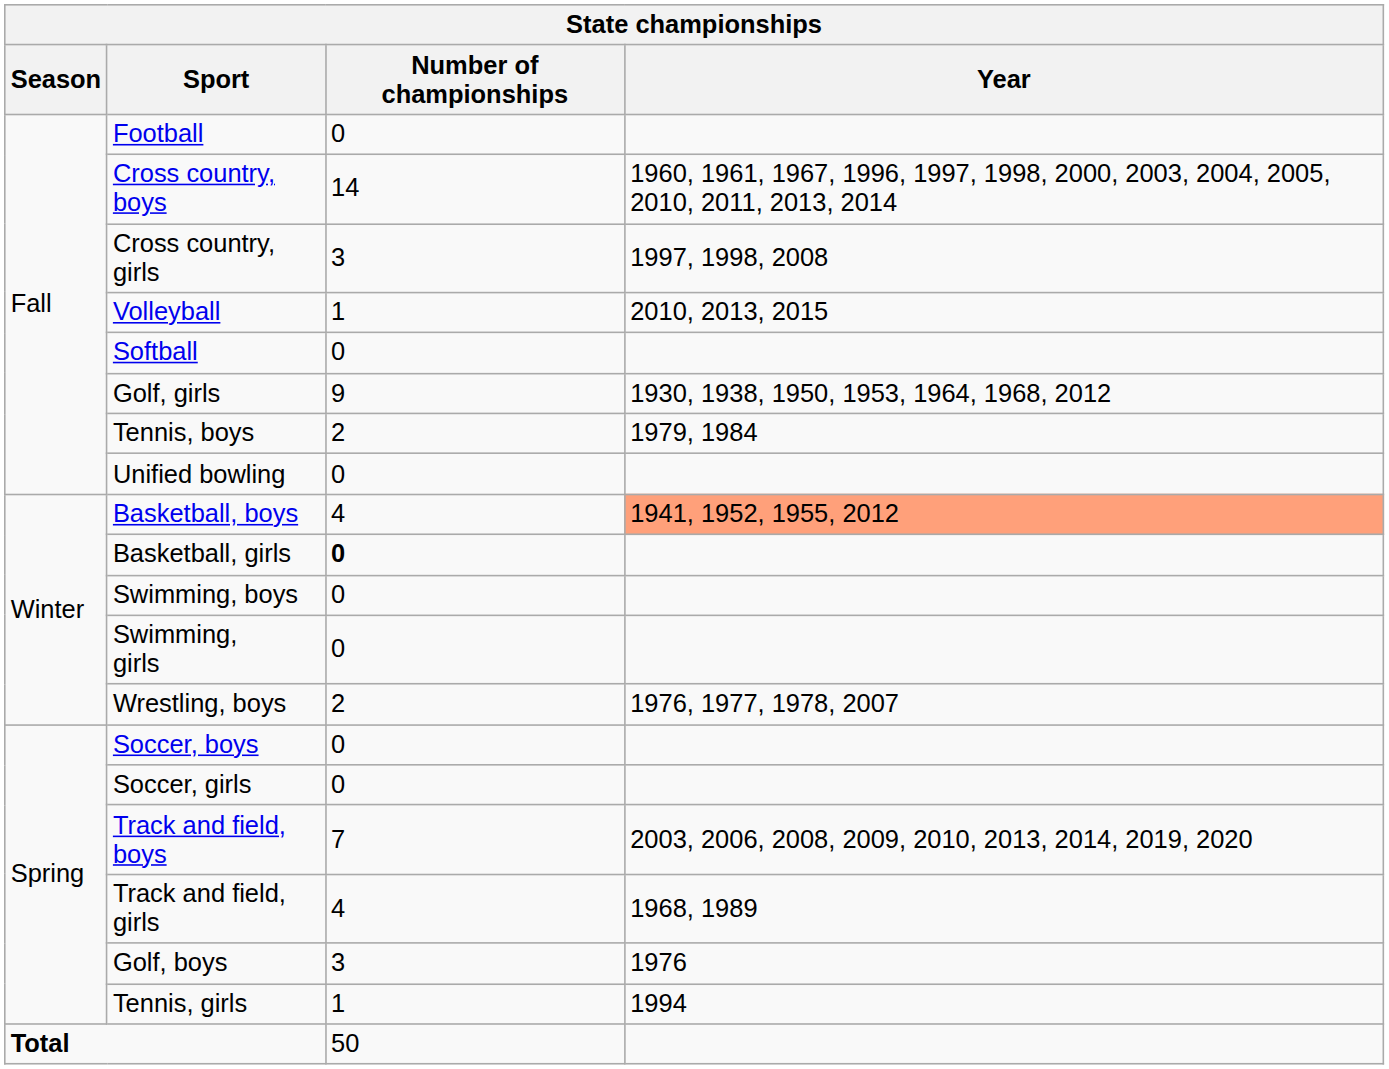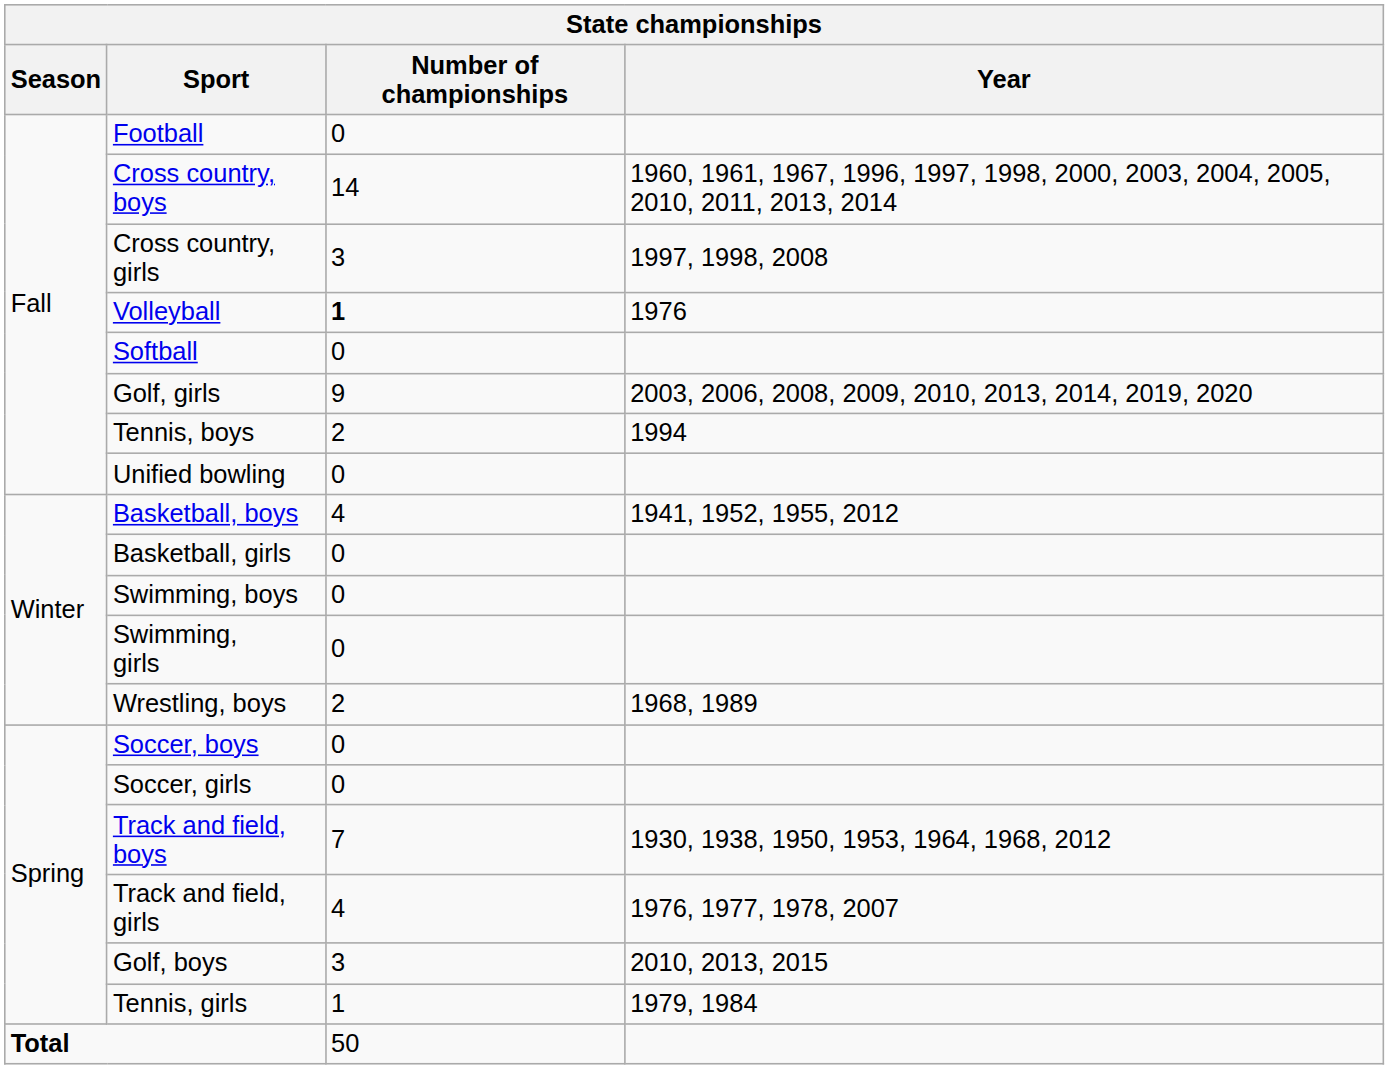(338, 312) normal -> (338, 312) bold
(729, 312) 2010, 2013, 2015 -> (659, 312) 1976
(871, 392) 1930, 1938, 1950, 1953, 1964, 1968, 2012 -> (941, 392) 2003, 2006, 2008, 2009, 2010, 2013, 2014, 2019, 2020
(694, 433) 1979, 1984 -> (659, 433) 1994
(765, 513) lightsalmon background -> (765, 513) no background
(338, 554) bold -> (338, 554) normal
(765, 704) 1976, 1977, 1978, 2007 -> (694, 704) 1968, 1989
(941, 839) 2003, 2006, 2008, 2009, 2010, 2013, 2014, 2019, 2020 -> (871, 839) 1930, 1938, 1950, 1953, 1964, 1968, 2012
(694, 908) 1968, 1989 -> (765, 908) 1976, 1977, 1978, 2007
(659, 962) 1976 -> (729, 962) 2010, 2013, 2015
(659, 1003) 1994 -> (694, 1003) 1979, 1984
